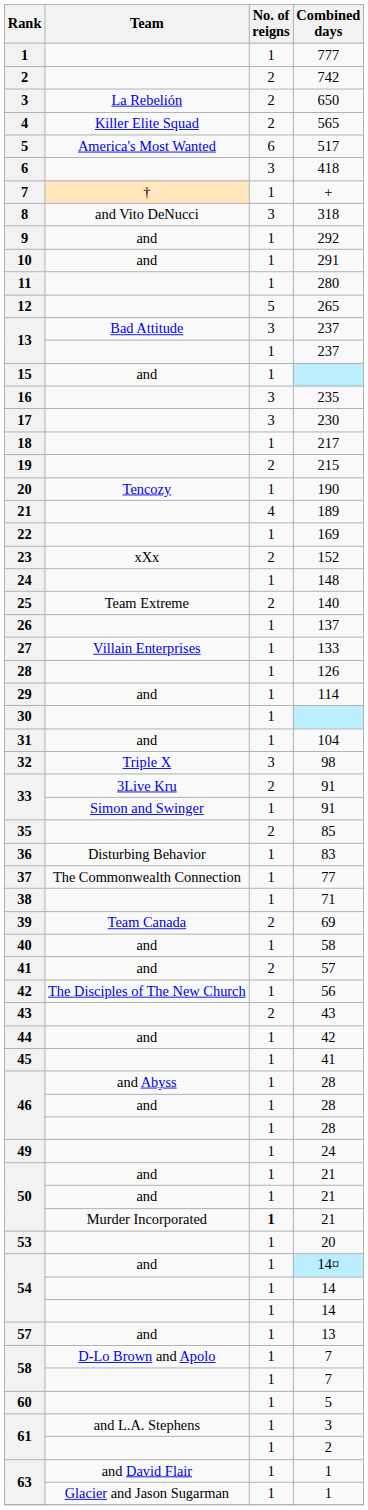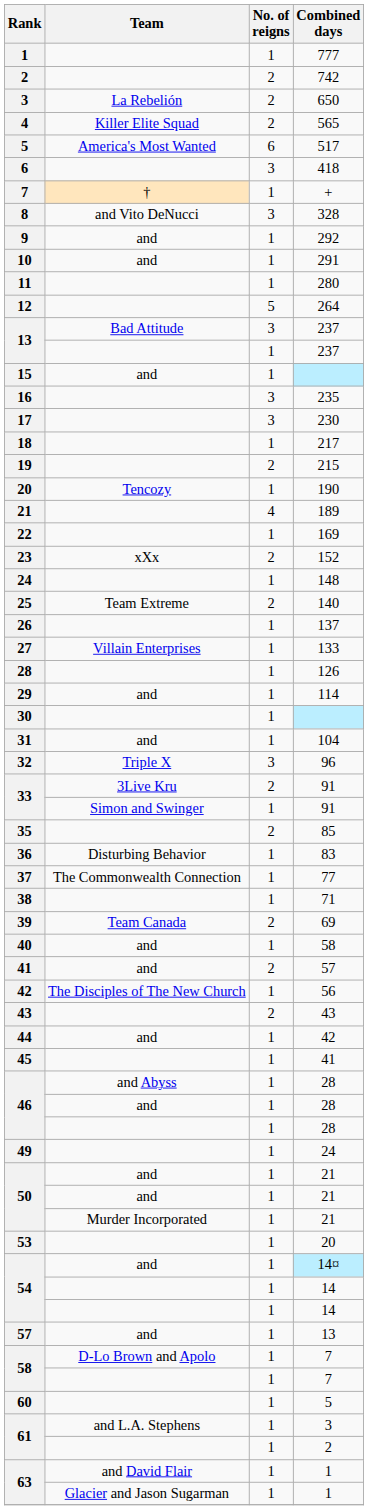(328, 214) 318 -> (328, 214) 328
(328, 306) 265 -> (328, 306) 264
(328, 762) 98 -> (328, 762) 96
(271, 1219) bold -> (271, 1219) normal
